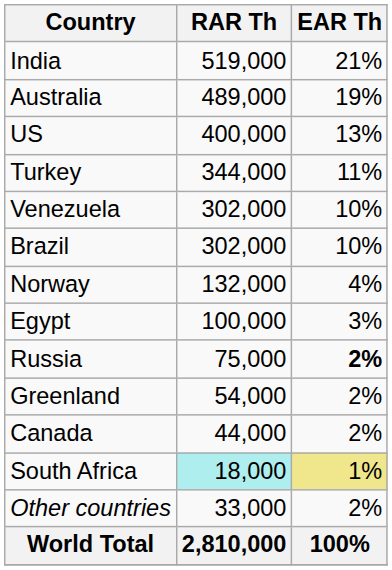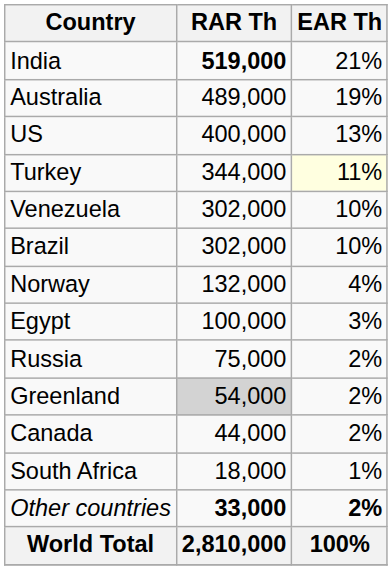(244, 60) normal -> (244, 60) bold
(360, 172) no background -> (360, 172) lightyellow background
(365, 358) bold -> (365, 358) normal
(250, 396) no background -> (250, 396) lightgrey background
(250, 470) paleturquoise background -> (250, 470) no background
(365, 470) khaki background -> (365, 470) no background
(250, 508) normal -> (250, 508) bold
(365, 508) normal -> (365, 508) bold
